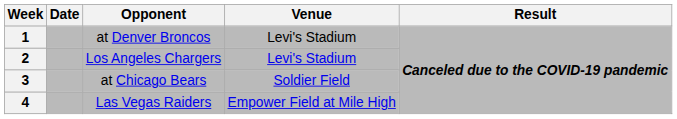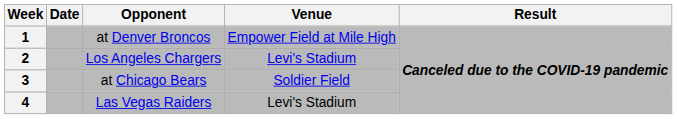(312, 37) Levi's Stadium -> (312, 37) Empower Field at Mile High
(312, 102) Empower Field at Mile High -> (312, 102) Levi's Stadium
